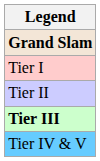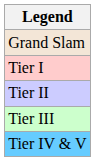(50, 42) bold -> (47, 42) normal
(34, 118) bold -> (31, 118) normal
